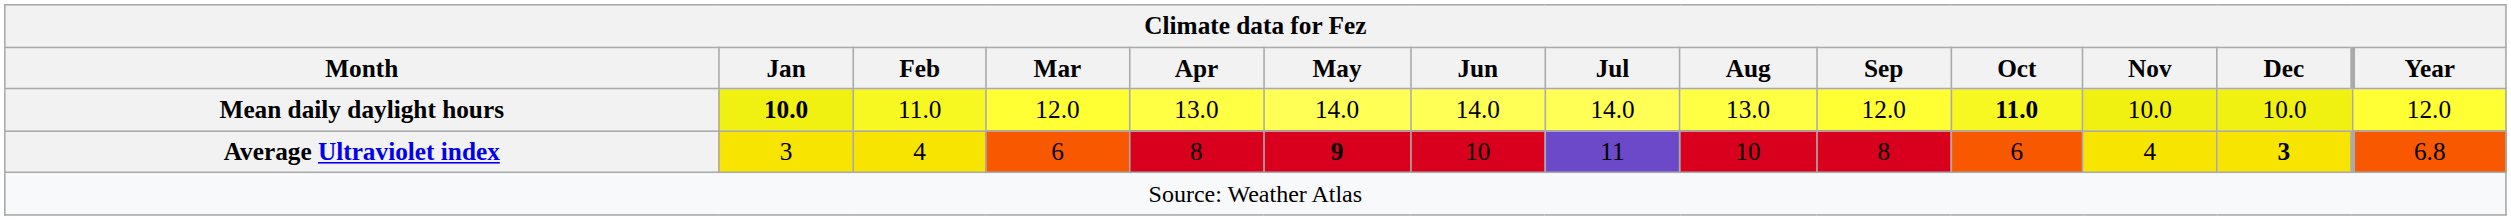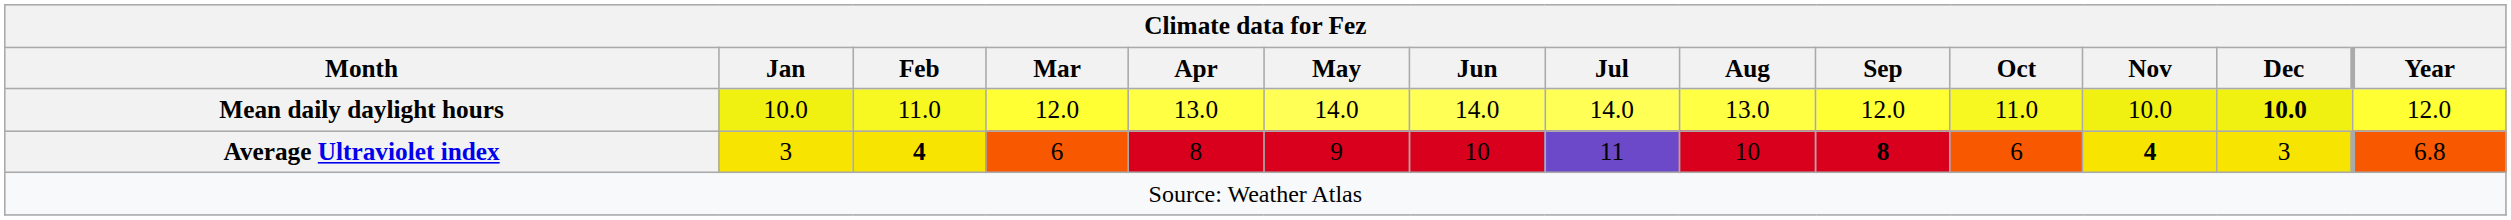(786, 110) bold -> (786, 110) normal
(2017, 110) bold -> (2017, 110) normal
(2285, 110) normal -> (2285, 110) bold
(920, 152) normal -> (919, 152) bold
(1337, 152) bold -> (1337, 152) normal
(1884, 152) normal -> (1883, 152) bold
(2150, 152) normal -> (2150, 152) bold
(2284, 152) bold -> (2284, 152) normal
